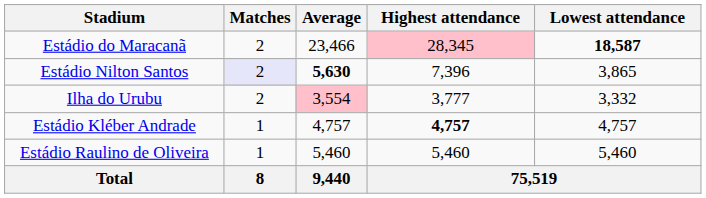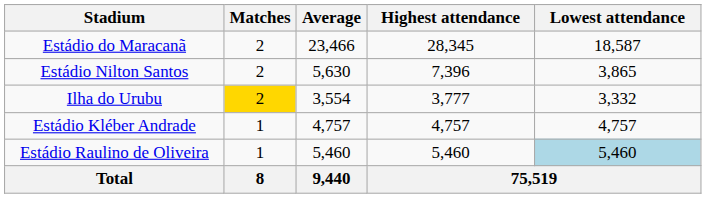(451, 44) pink background -> (451, 44) no background
(617, 44) bold -> (617, 44) normal
(260, 71) lavender background -> (260, 71) no background
(331, 71) bold -> (331, 71) normal
(260, 98) no background -> (260, 98) gold background
(331, 98) pink background -> (331, 98) no background
(451, 125) bold -> (451, 125) normal
(617, 152) no background -> (617, 152) lightblue background
